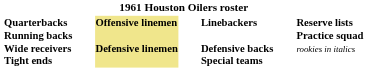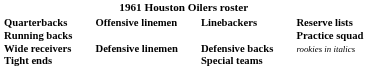(137, 35) khaki background -> (137, 35) no background
